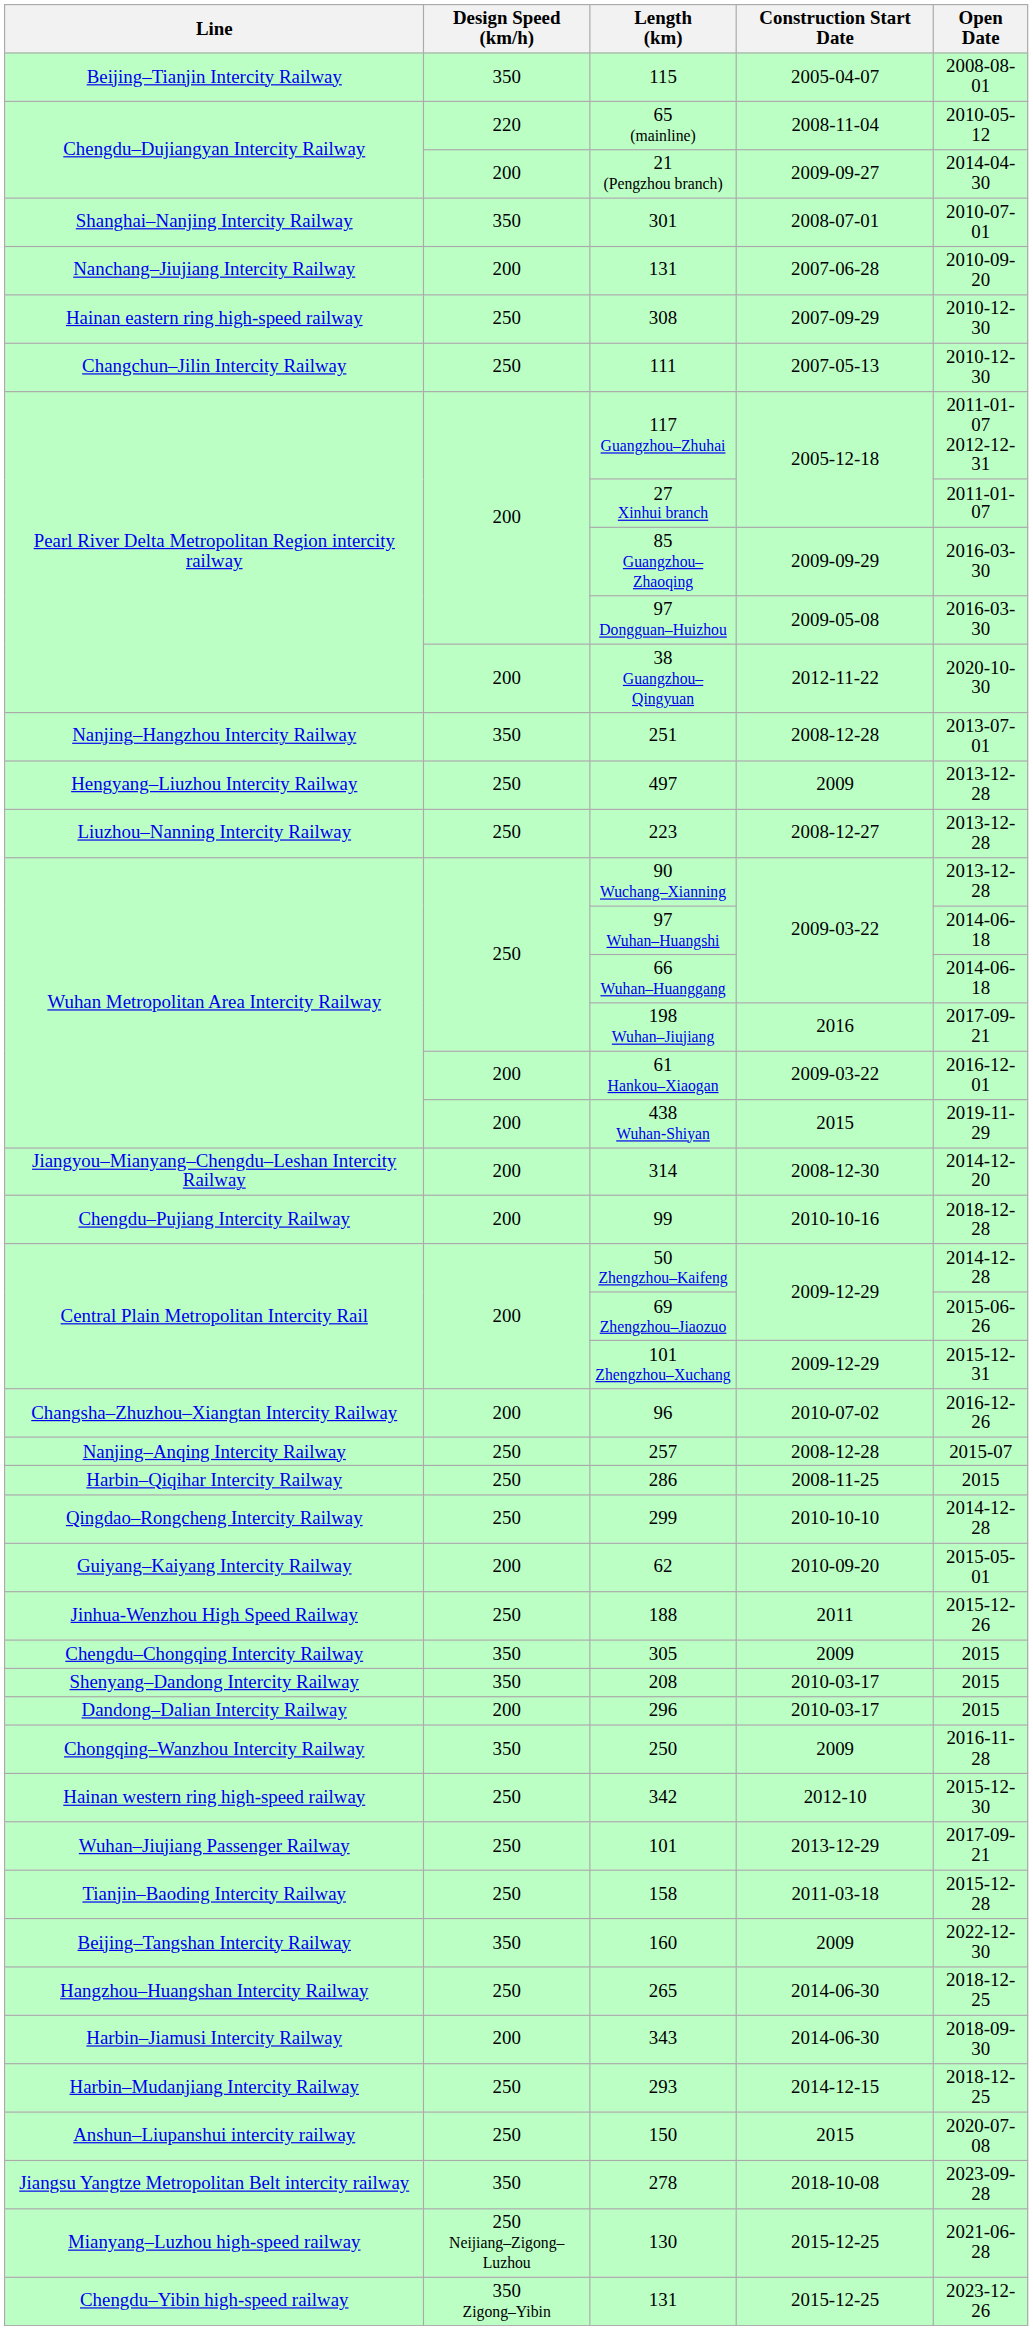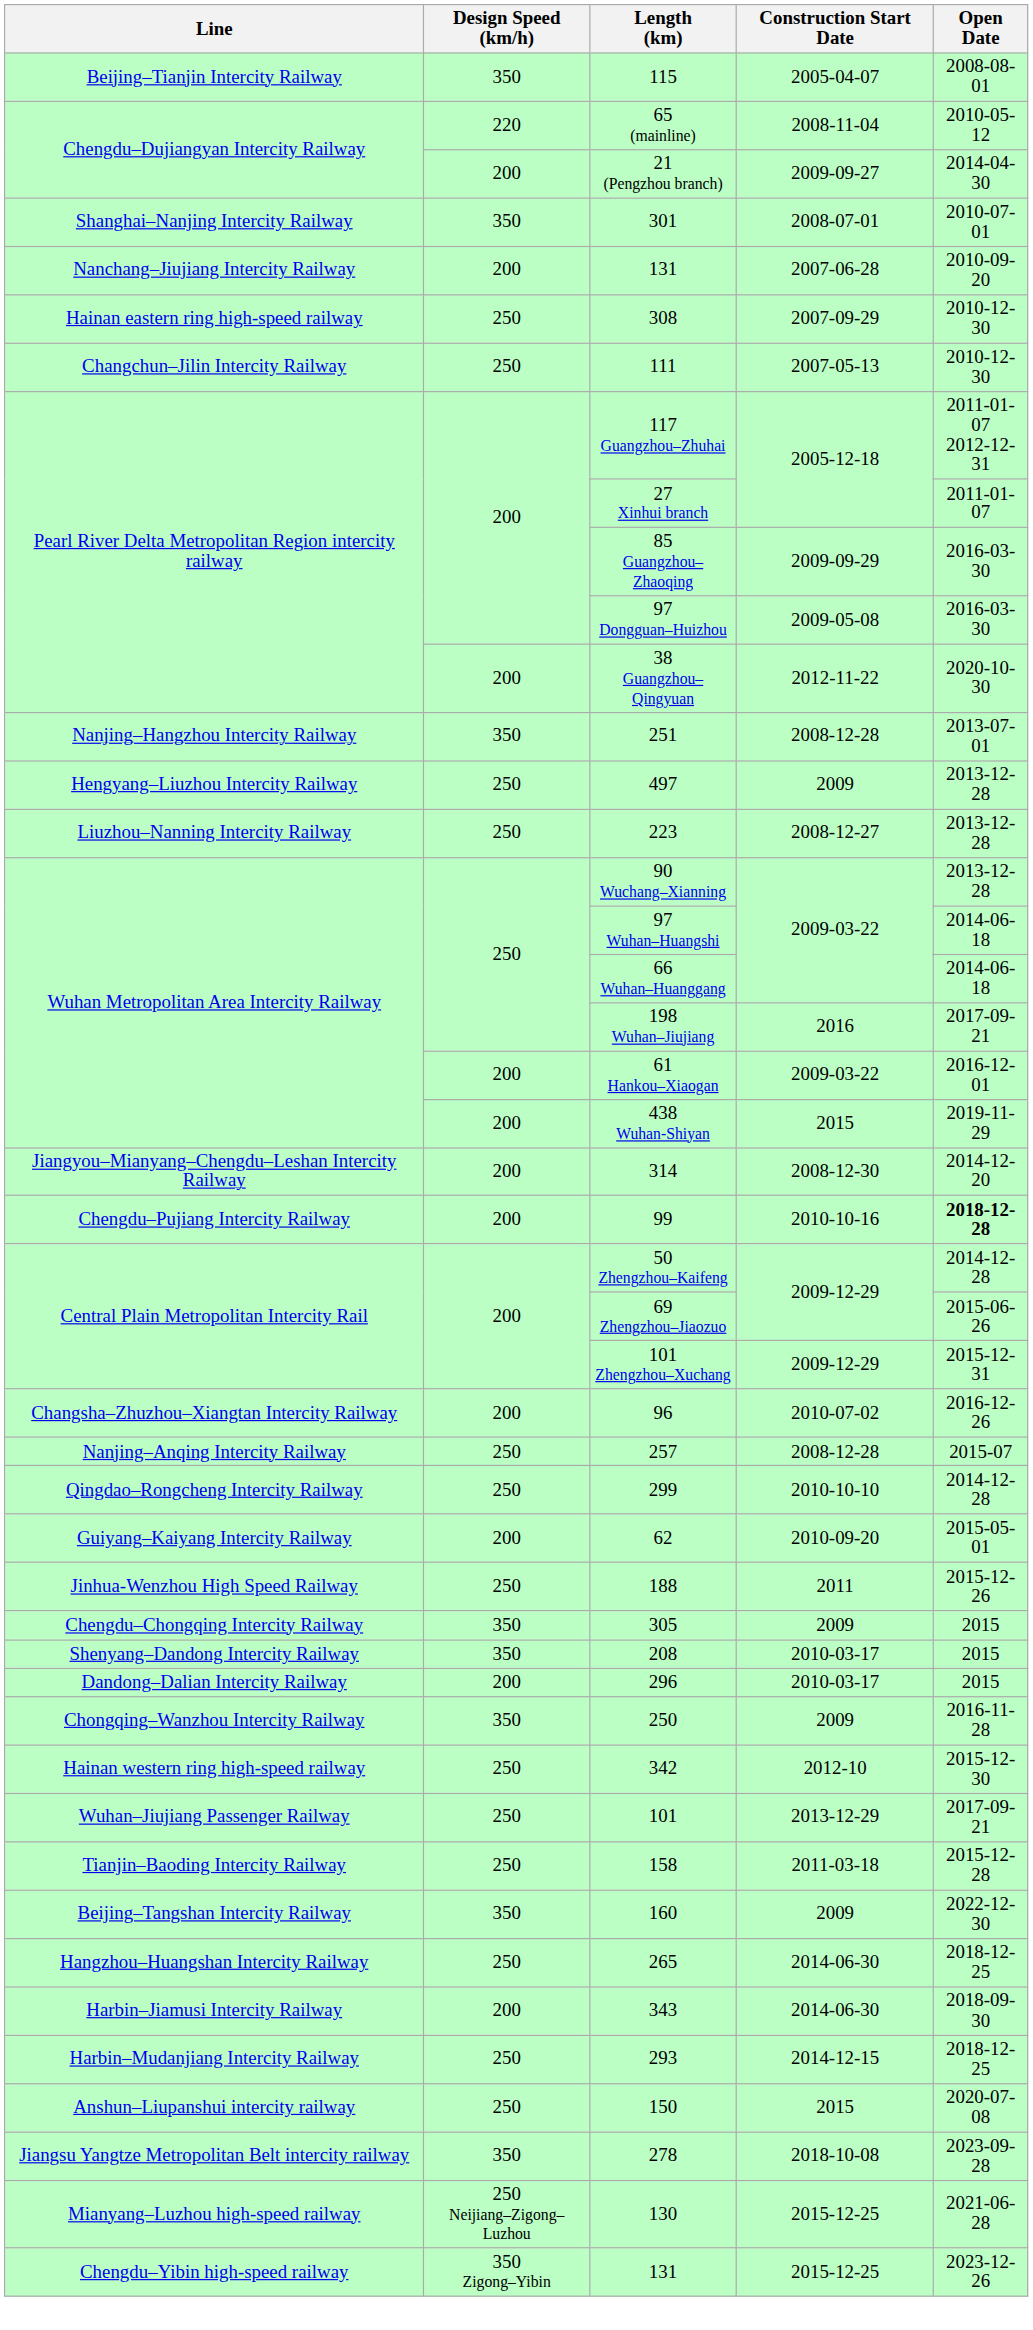(981, 1219) normal -> (981, 1219) bold
- row: (214, 1479)
